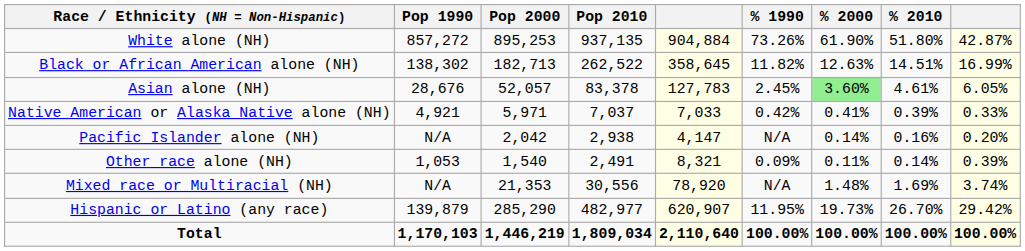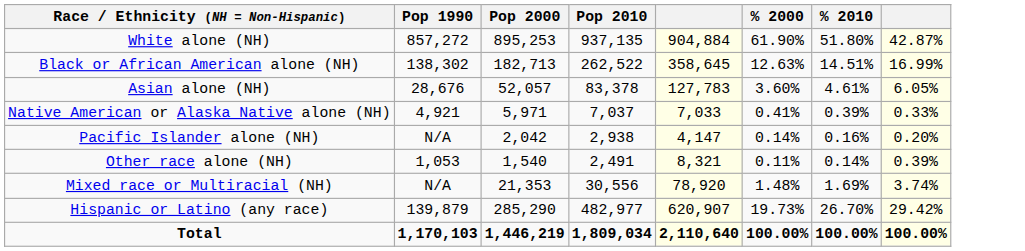- column: (777, 17)
(846, 89) lightgreen background -> (777, 89) no background
